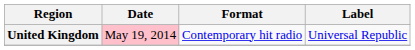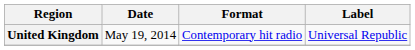(140, 34) pink background -> (140, 34) no background
